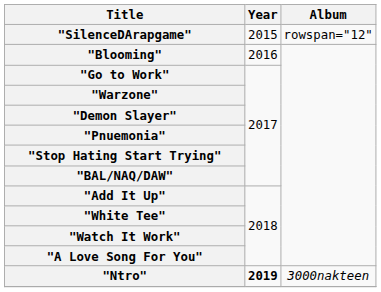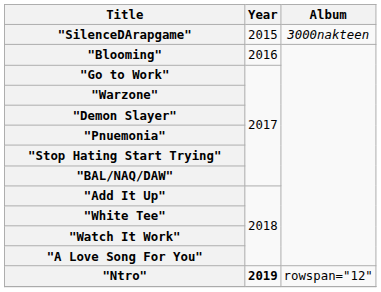(328, 35) rowspan="12" -> (328, 35) 3000nakteen
(328, 276) 3000nakteen -> (328, 276) rowspan="12"
